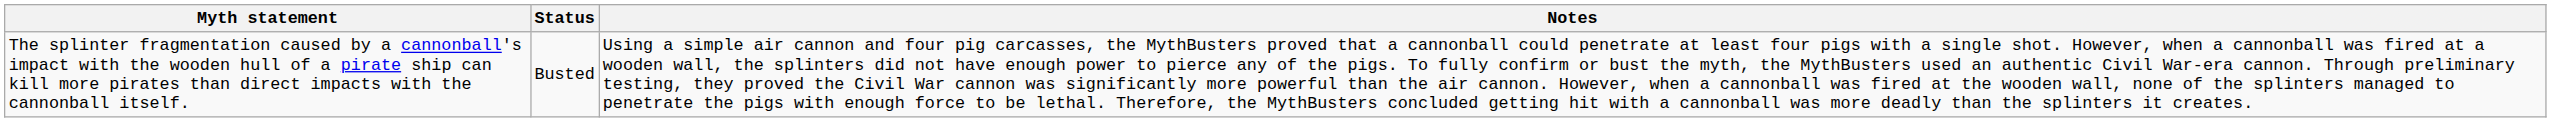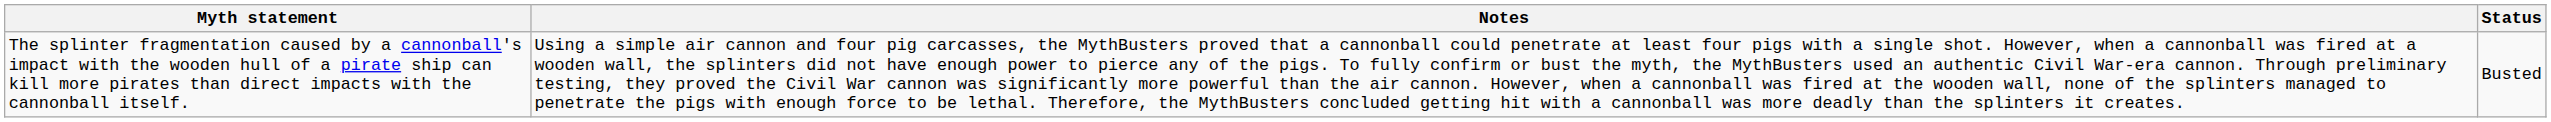columns swapped: (565, 18) <-> (1572, 18)
